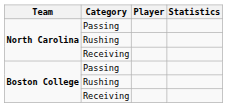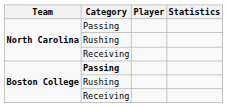(101, 68) normal -> (101, 68) bold
